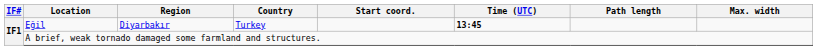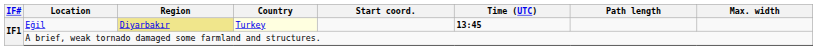(145, 25) no background -> (145, 25) khaki background
(251, 25) no background -> (251, 25) lightyellow background
